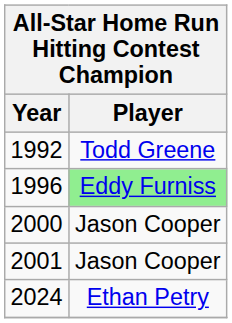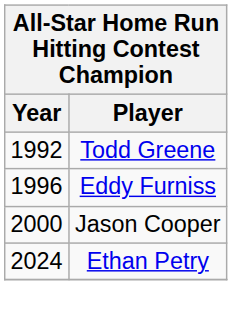(148, 187) lightgreen background -> (148, 187) no background
- row: (37, 261)
